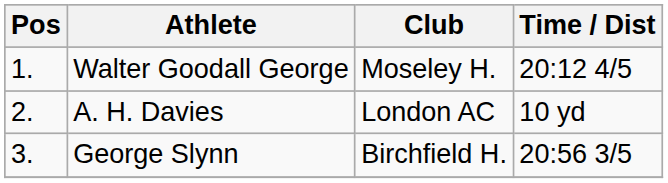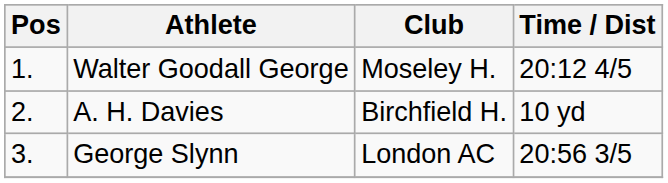(428, 111) London AC -> (434, 111) Birchfield H.
(434, 154) Birchfield H. -> (428, 154) London AC
